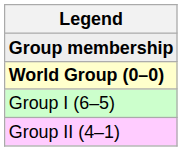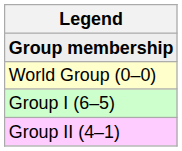(86, 76) bold -> (83, 76) normal
